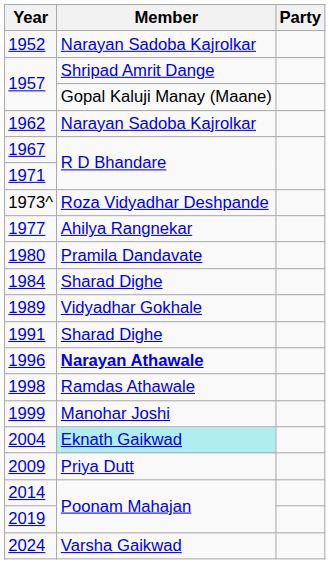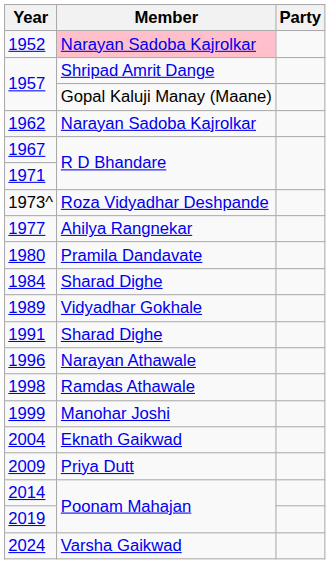(158, 44) no background -> (158, 44) pink background
(132, 360) bold -> (128, 360) normal
(121, 439) paleturquoise background -> (121, 439) no background
